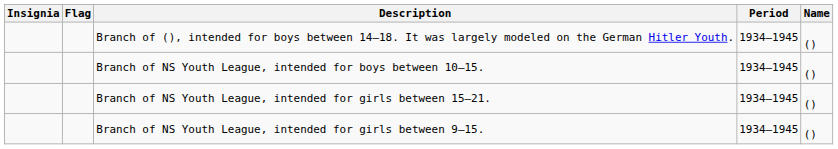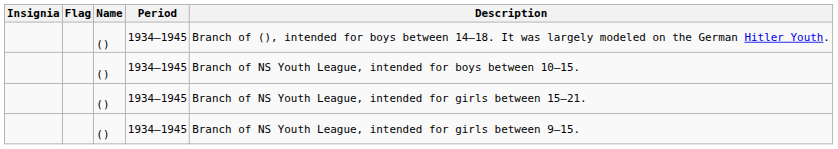columns swapped: (817, 13) <-> (415, 13)
